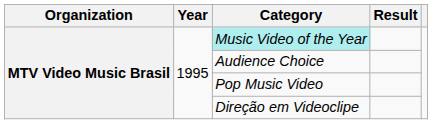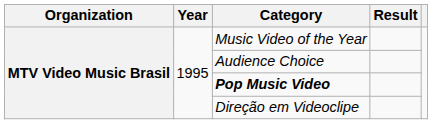(291, 38) paleturquoise background -> (291, 38) no background
(269, 84) normal -> (273, 84) bold
